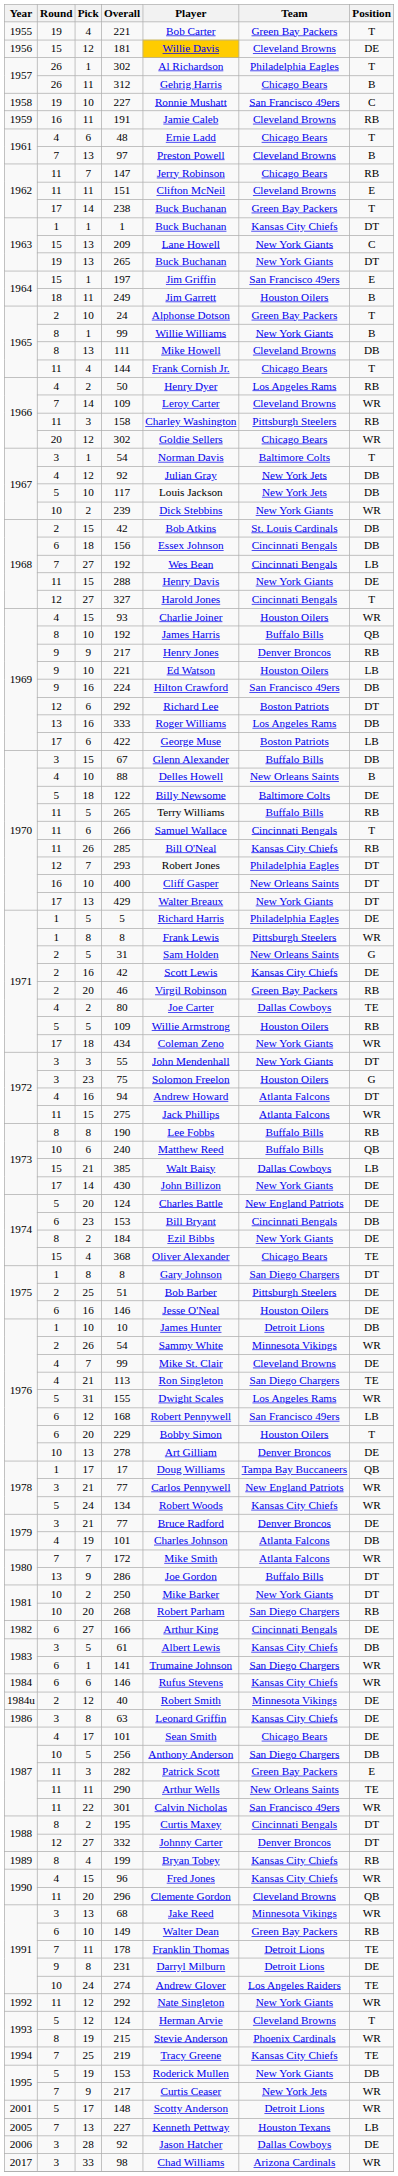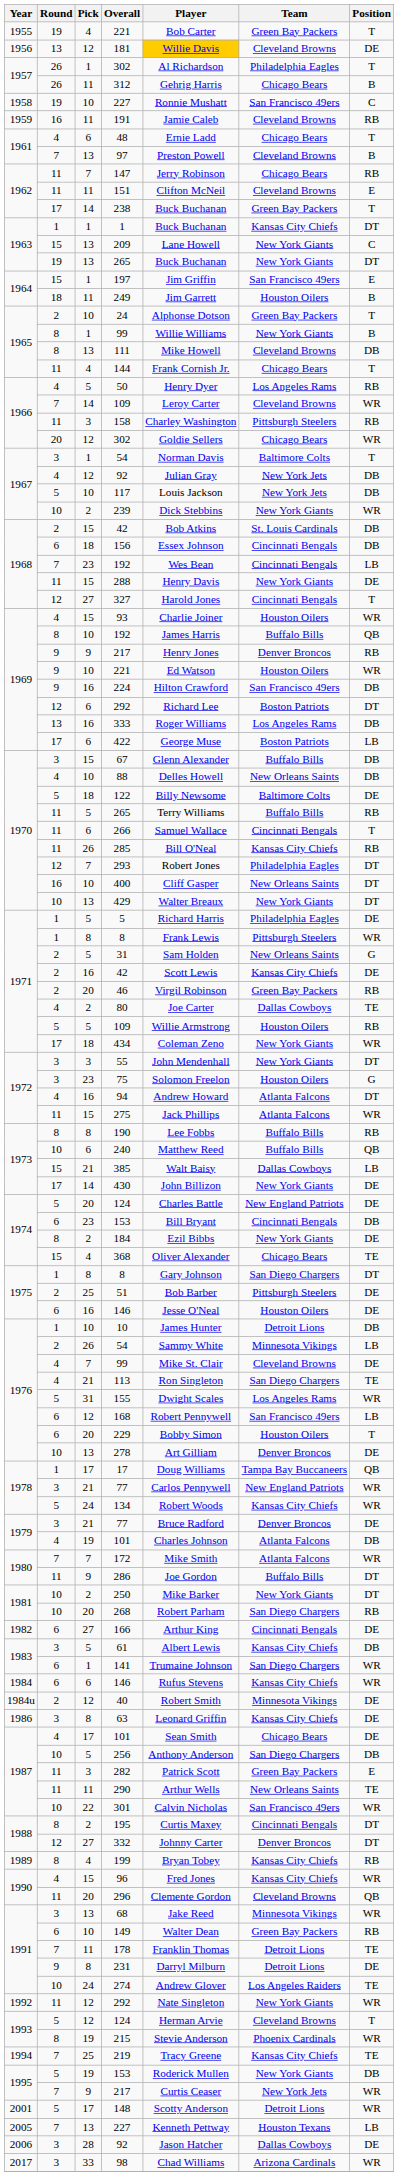(56, 48) 15 -> (56, 48) 13
(88, 386) 2 -> (88, 386) 5
(88, 564) 27 -> (88, 564) 23
(372, 670) LB -> (372, 670) WR
(372, 777) B -> (372, 777) DB
(56, 901) 17 -> (56, 901) 10
(372, 1345) WR -> (372, 1345) LB
(56, 1576) 13 -> (56, 1576) 11
(56, 1807) 11 -> (56, 1807) 10
